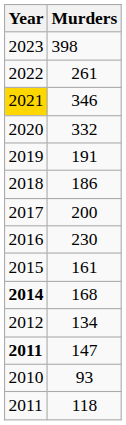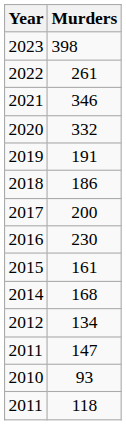(26, 101) gold background -> (26, 101) no background
(26, 294) bold -> (26, 294) normal
(26, 350) bold -> (26, 350) normal
